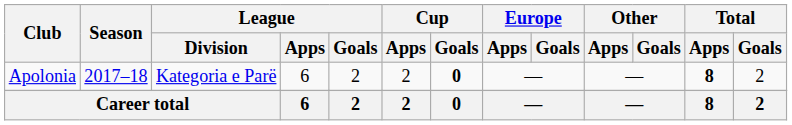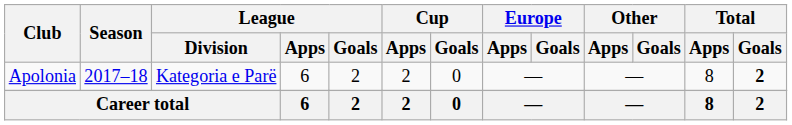(456, 76) bold -> (456, 76) normal
(709, 76) bold -> (709, 76) normal
(760, 76) normal -> (760, 76) bold
